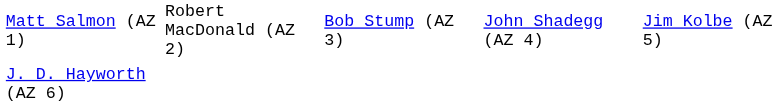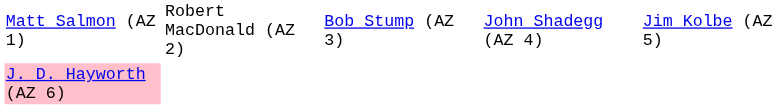(76, 84) no background -> (76, 84) pink background
